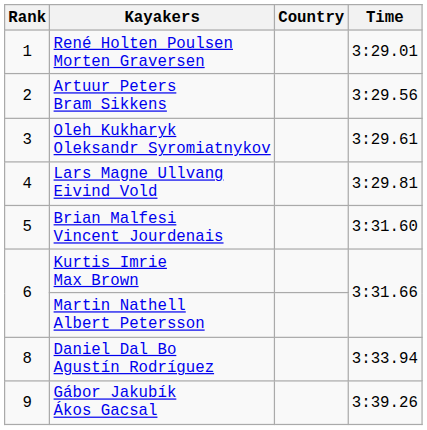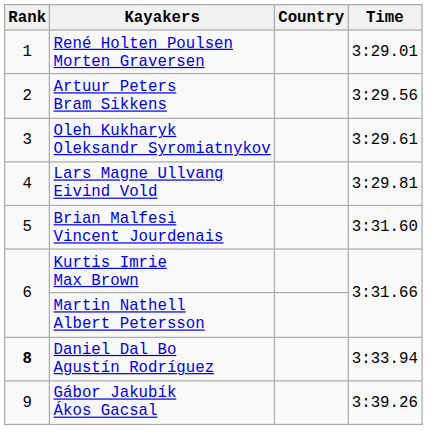(27, 359) normal -> (27, 359) bold
